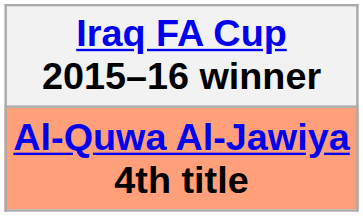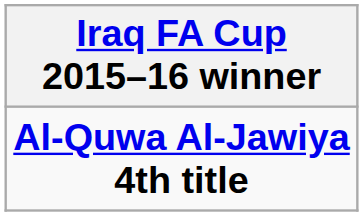(182, 158) lightsalmon background -> (182, 158) no background
